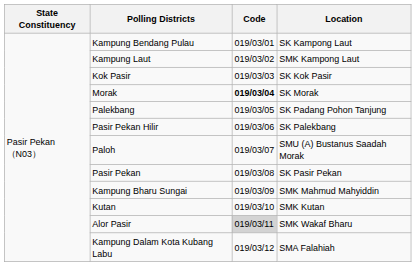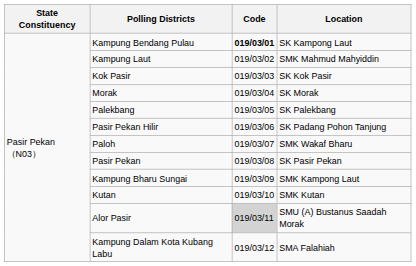(254, 42) normal -> (254, 42) bold
(319, 59) SMK Kampong Laut -> (329, 59) SMK Mahmud Mahyiddin
(254, 93) bold -> (254, 93) normal
(333, 110) SK Padang Pohon Tanjung -> (308, 110) SK Palekbang
(308, 127) SK Palekbang -> (333, 127) SK Padang Pohon Tanjung
(333, 150) SMU (A) Bustanus Saadah Morak -> (316, 144) SMK Wakaf Bharu
(329, 190) SMK Mahmud Mahyiddin -> (319, 178) SMK Kampong Laut
(316, 224) SMK Wakaf Bharu -> (333, 218) SMU (A) Bustanus Saadah Morak
